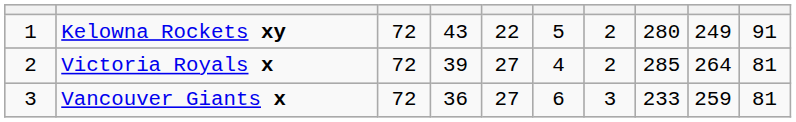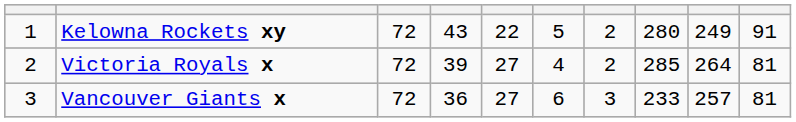(713, 99) 259 -> (713, 99) 257
